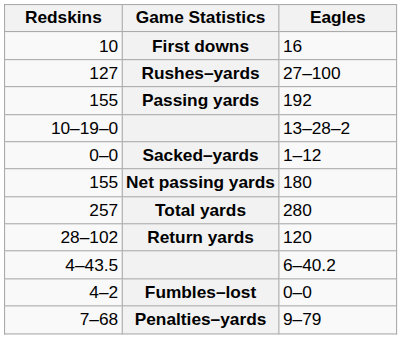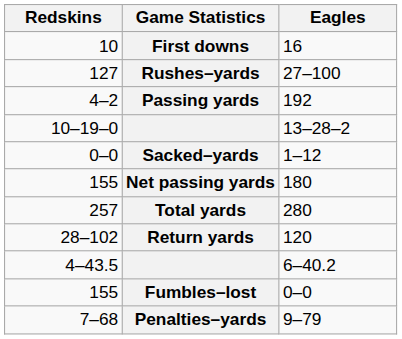(104, 100) 155 -> (104, 100) 4–2
(104, 292) 4–2 -> (104, 292) 155
